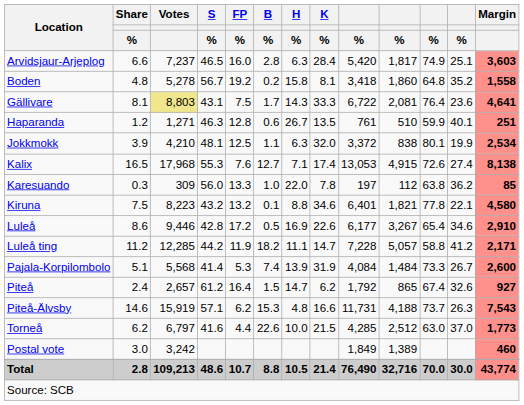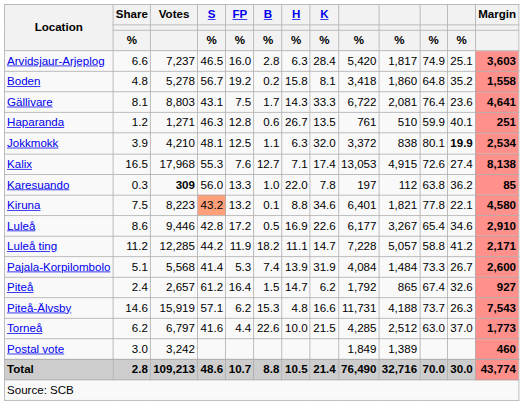(180, 102) khaki background -> (180, 102) no background
(462, 143) normal -> (462, 143) bold
(185, 184) normal -> (185, 184) bold
(212, 205) no background -> (212, 205) lightsalmon background
